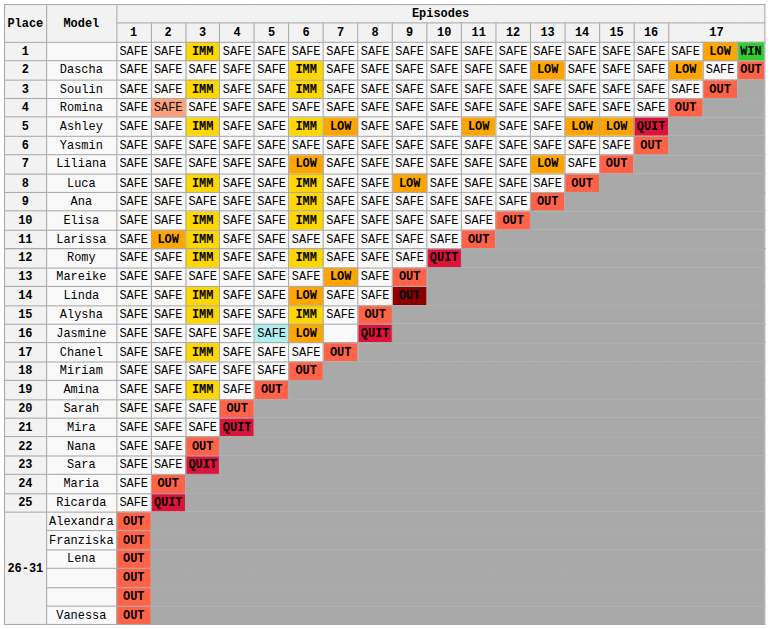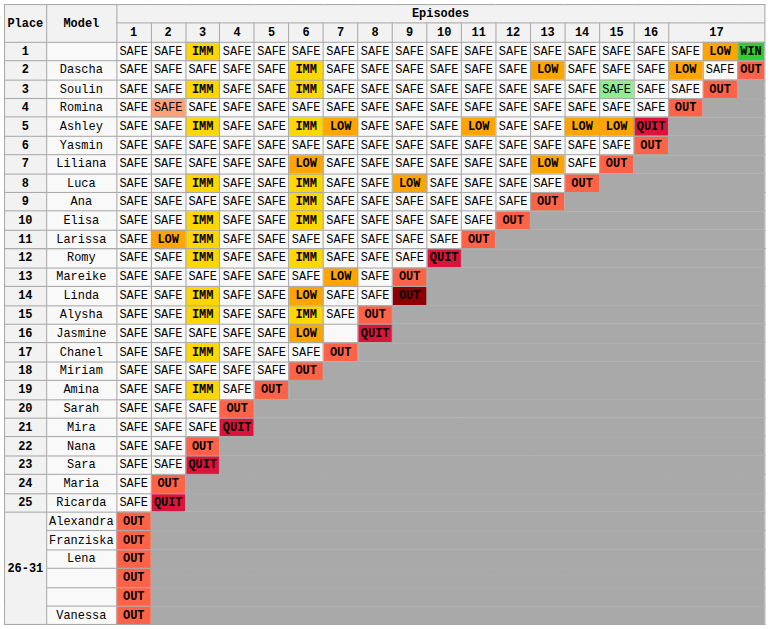(617, 89) no background -> (617, 89) lightgreen background
(272, 334) paleturquoise background -> (272, 334) no background
